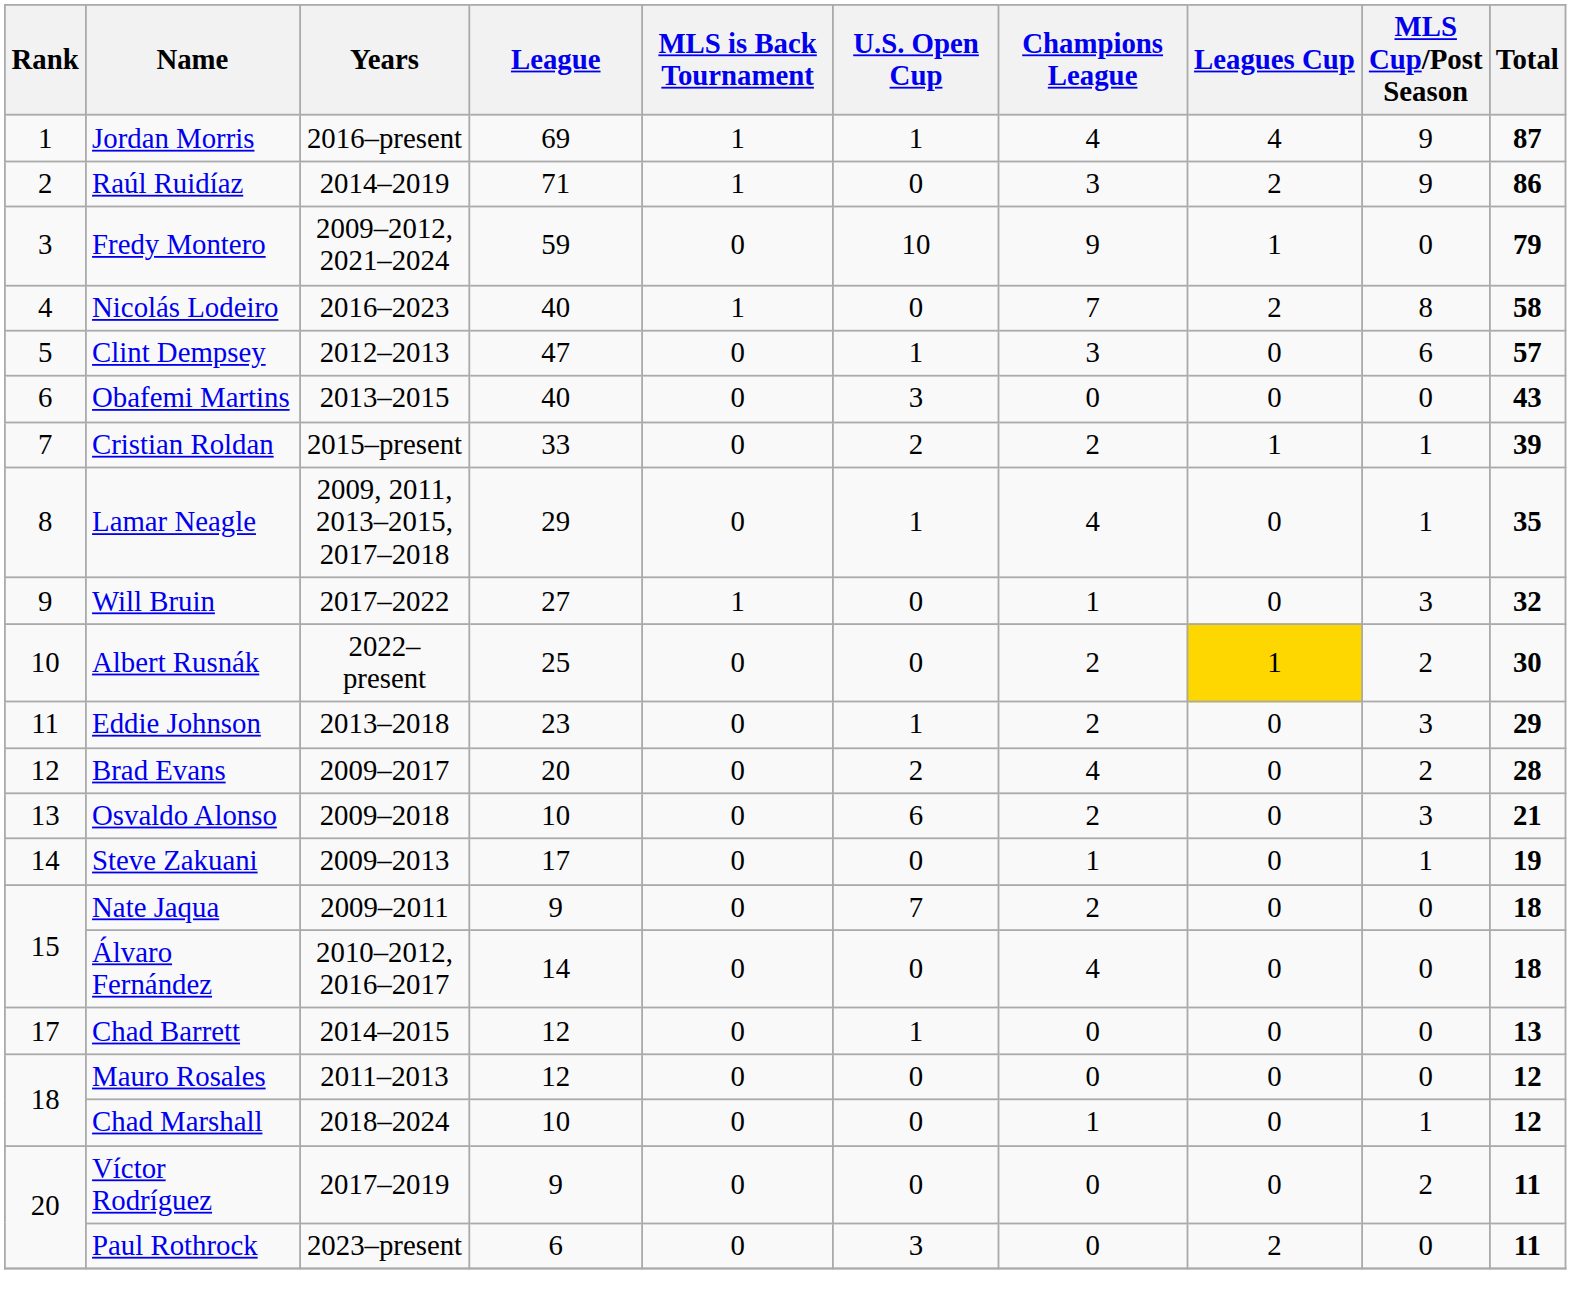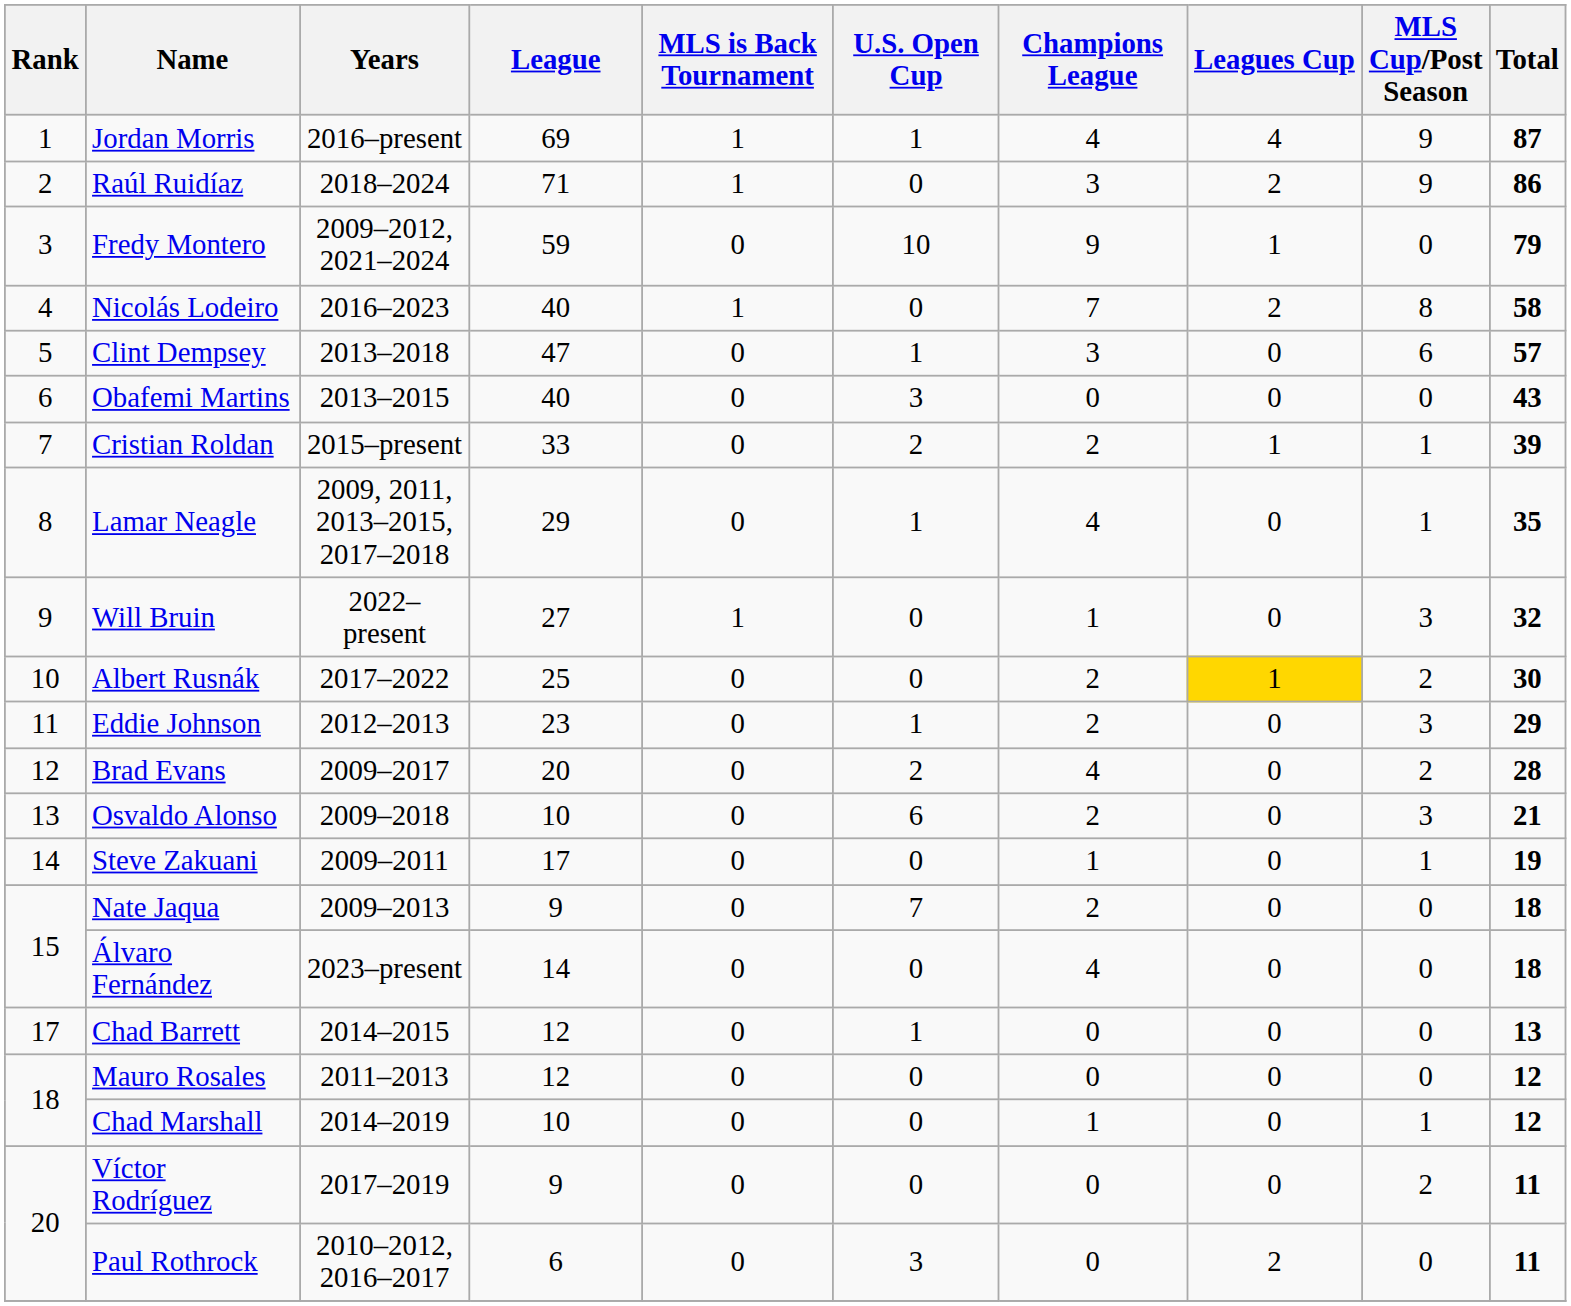(385, 183) 2014–2019 -> (385, 183) 2018–2024
(385, 352) 2012–2013 -> (385, 352) 2013–2018
(385, 600) 2017–2022 -> (385, 616) 2022– present
(385, 662) 2022– present -> (385, 678) 2017–2022
(385, 724) 2013–2018 -> (385, 724) 2012–2013
(385, 861) 2009–2013 -> (385, 861) 2009–2011
(385, 906) 2009–2011 -> (385, 906) 2009–2013
(385, 968) 2010–2012, 2016–2017 -> (385, 968) 2023–present
(385, 1121) 2018–2024 -> (385, 1121) 2014–2019
(385, 1245) 2023–present -> (385, 1261) 2010–2012, 2016–2017
